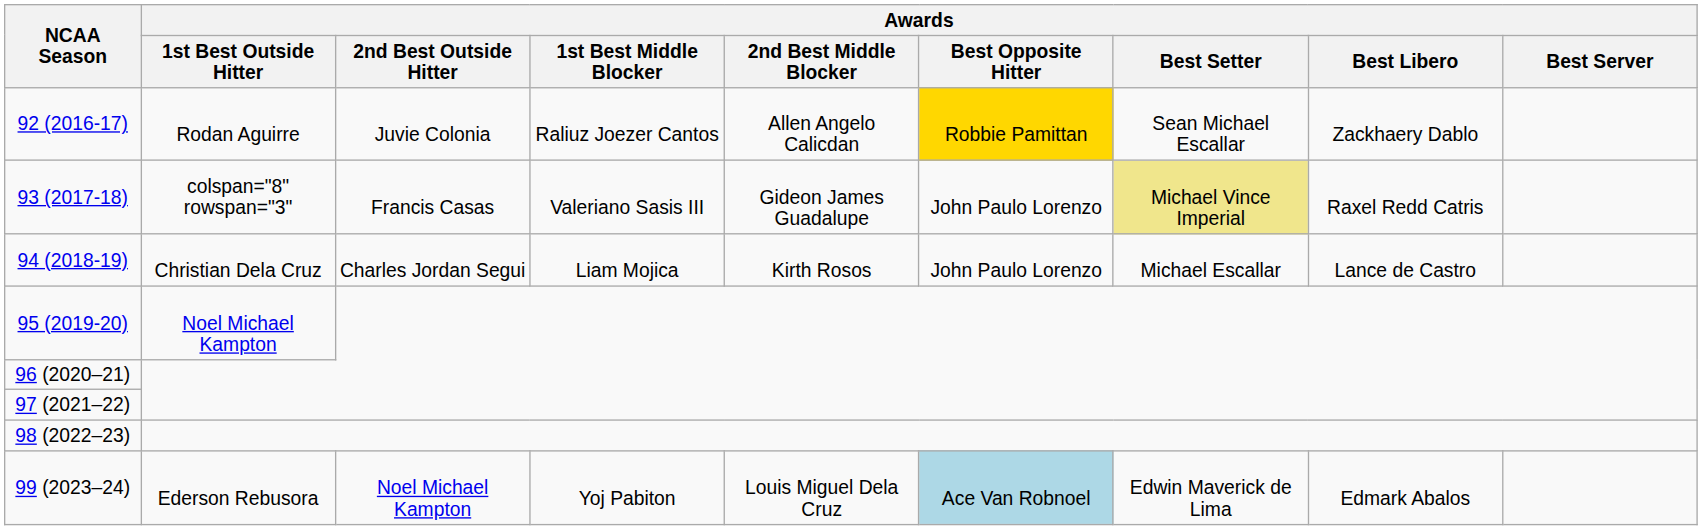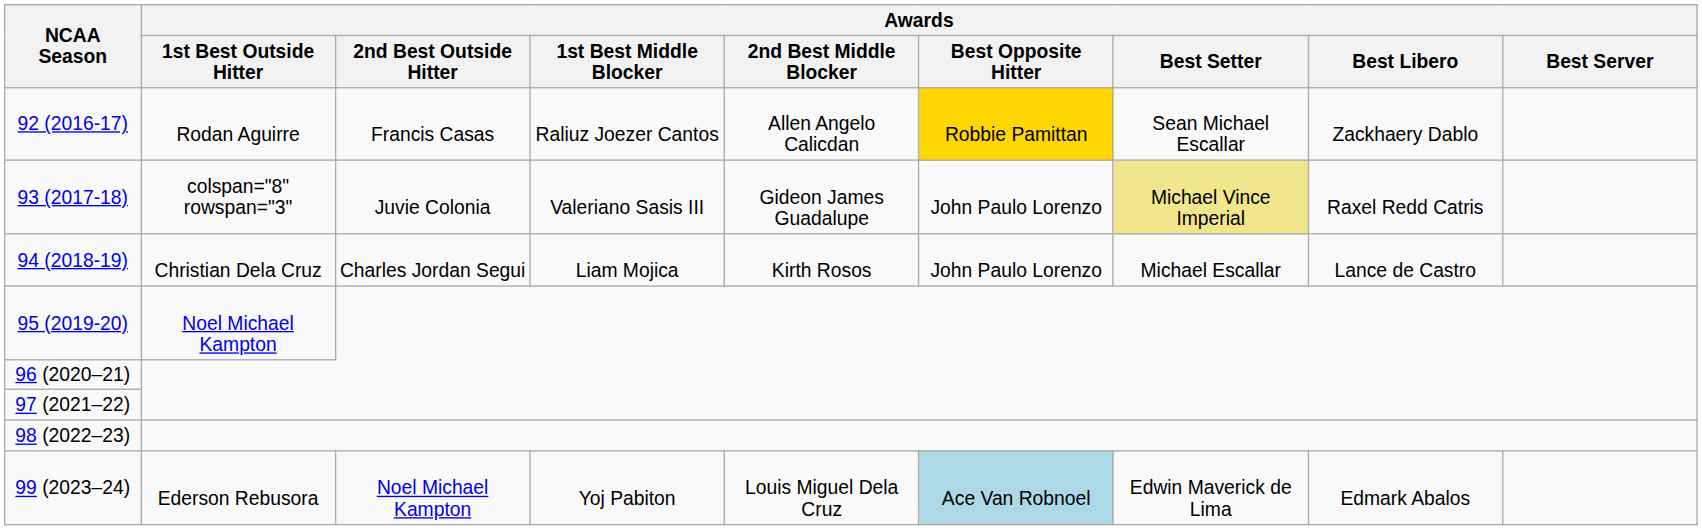(433, 135) Juvie Colonia -> (433, 135) Francis Casas
(433, 208) Francis Casas -> (433, 208) Juvie Colonia
